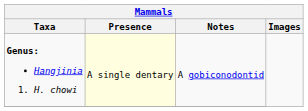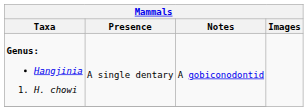(130, 75) lightyellow background -> (130, 75) no background
